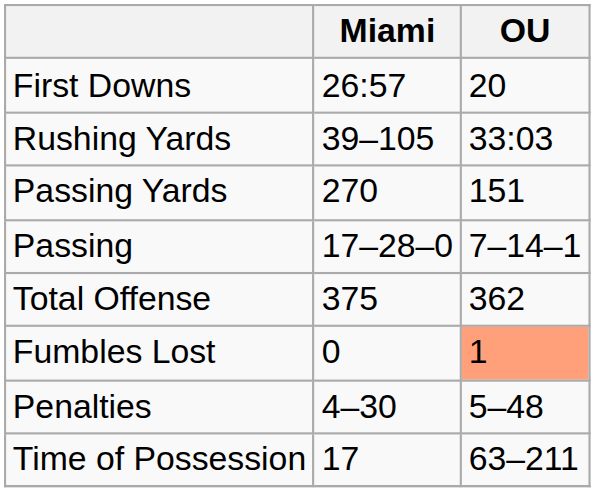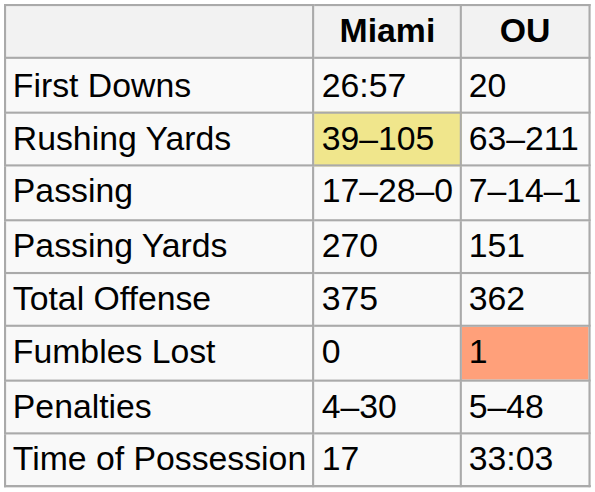(378, 138) no background -> (378, 138) khaki background
(511, 138) 33:03 -> (524, 138) 63–211
rows swapped: (73, 245) <-> (120, 191)
(524, 459) 63–211 -> (511, 459) 33:03
